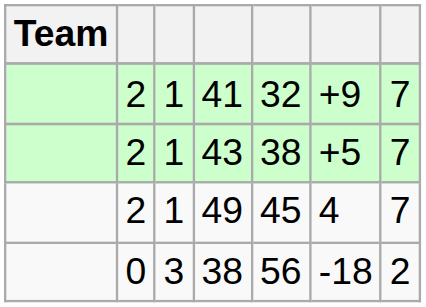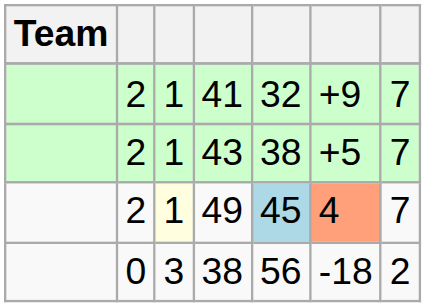(174, 211) no background -> (174, 211) lightyellow background
(281, 211) no background -> (281, 211) lightblue background
(329, 211) no background -> (329, 211) lightsalmon background
